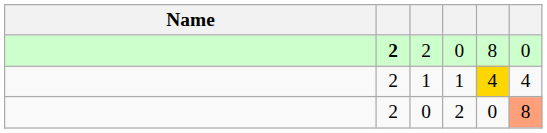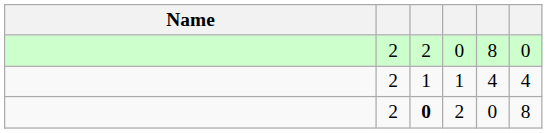(393, 50) bold -> (393, 50) normal
(492, 81) gold background -> (492, 81) no background
(426, 111) normal -> (426, 111) bold
(526, 111) lightsalmon background -> (526, 111) no background
